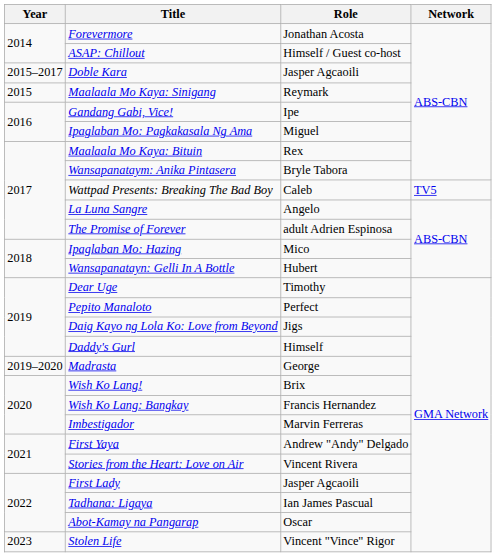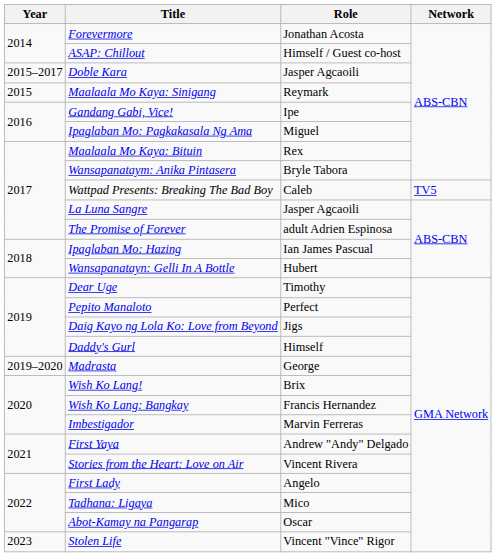(301, 209) Angelo -> (321, 209) Jasper Agcaoili
(296, 248) Mico -> (328, 248) Ian James Pascual
(321, 483) Jasper Agcaoili -> (301, 483) Angelo
(328, 502) Ian James Pascual -> (296, 502) Mico
